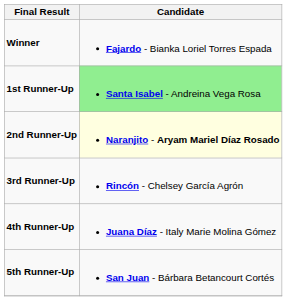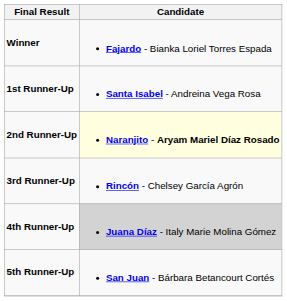(181, 94) lightgreen background -> (181, 94) no background
(181, 232) no background -> (181, 232) lightgrey background
